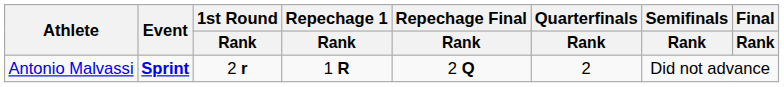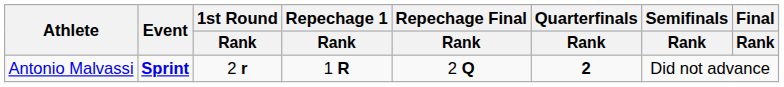(586, 69) normal -> (586, 69) bold
